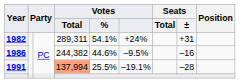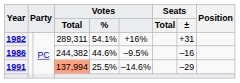(136, 39) +24% -> (136, 39) +16%
(136, 67) –19.1% -> (136, 67) –14.6%
(187, 67) –28 -> (187, 67) –29
